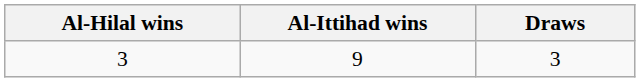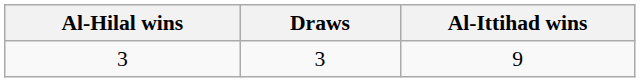columns swapped: (555, 22) <-> (357, 22)
